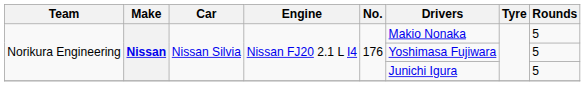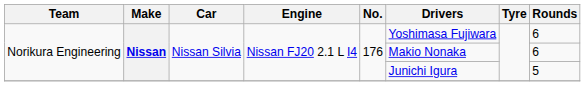(427, 33) Makio Nonaka -> (442, 33) Yoshimasa Fujiwara
(536, 33) 5 -> (536, 33) 6
(442, 53) Yoshimasa Fujiwara -> (427, 53) Makio Nonaka
(536, 53) 5 -> (536, 53) 6
